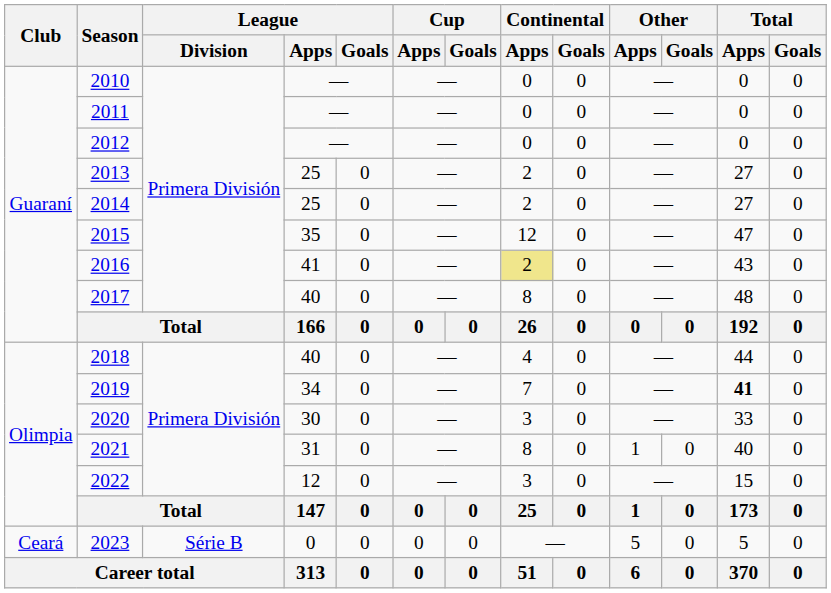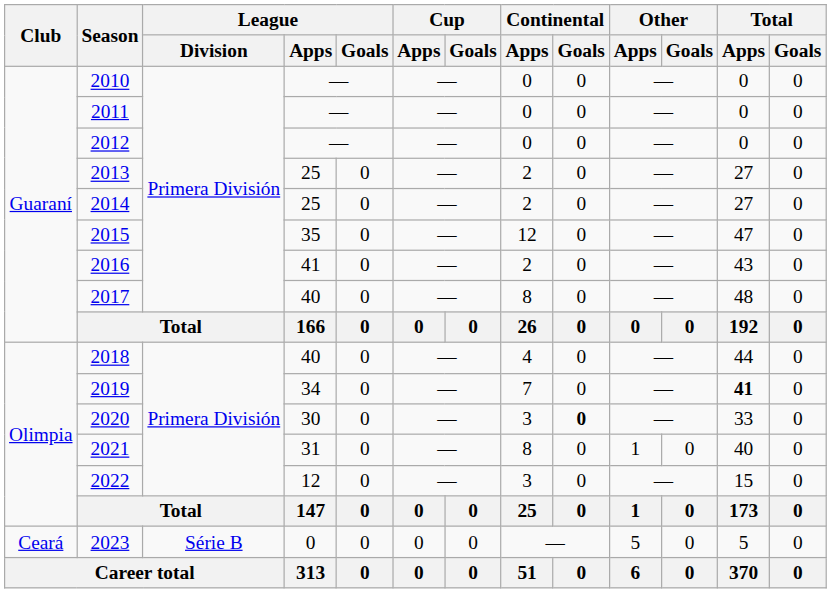(527, 265) khaki background -> (527, 265) no background
(581, 419) normal -> (581, 419) bold
